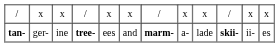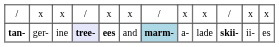(85, 32) no background -> (85, 32) lavender background
(109, 32) normal -> (109, 32) bold
(159, 32) no background -> (159, 32) lightblue background
